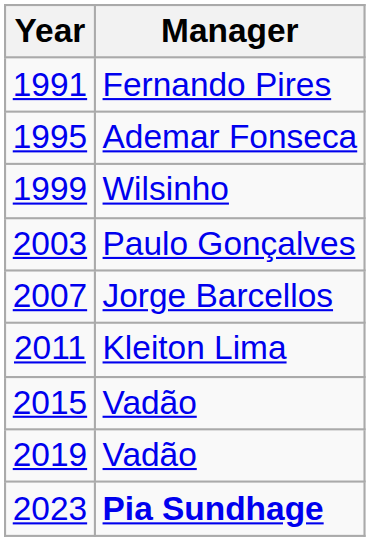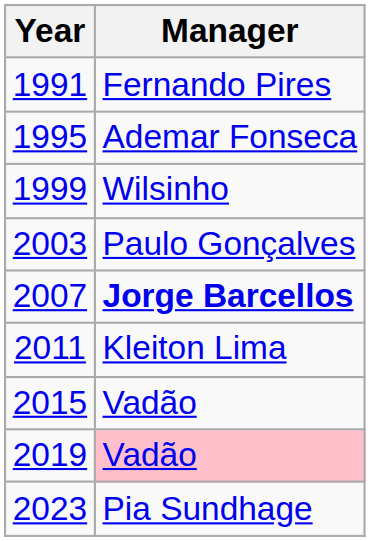(218, 296) normal -> (228, 296) bold
(150, 455) no background -> (150, 455) pink background
(213, 508) bold -> (208, 508) normal
